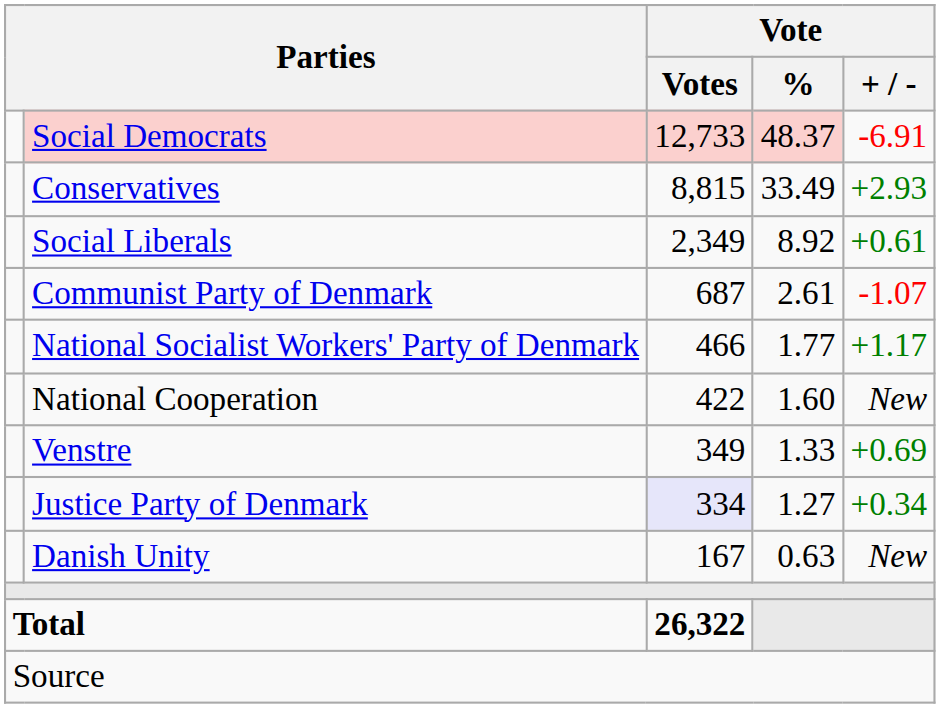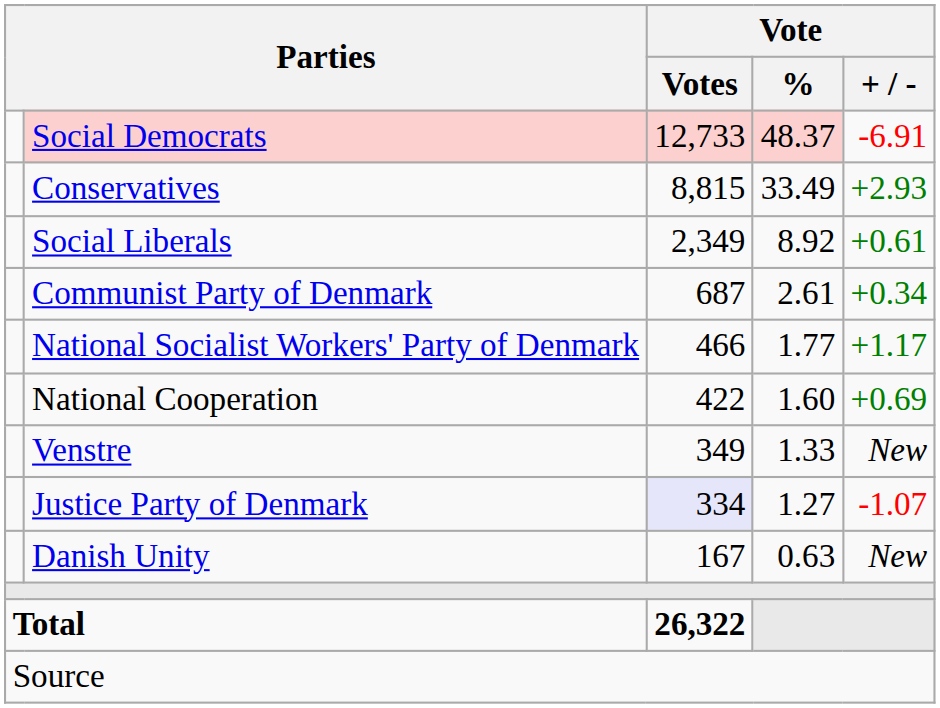(893, 293) -1.07 -> (889, 293) +0.34
(898, 398) New -> (889, 398) +0.69
(889, 450) +0.69 -> (898, 450) New
(889, 503) +0.34 -> (893, 503) -1.07
